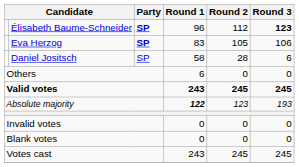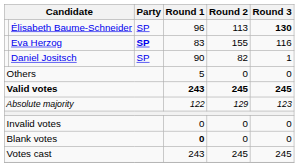(143, 27) bold -> (143, 27) normal
(240, 27) 112 -> (240, 27) 113
(283, 27) 123 -> (283, 27) 130
(240, 43) 105 -> (240, 43) 155
(283, 43) 106 -> (284, 43) 116
(199, 58) 58 -> (199, 58) 90
(243, 58) 28 -> (243, 58) 82
(289, 58) 6 -> (289, 58) 1
(202, 74) 6 -> (202, 74) 5
(197, 104) bold -> (197, 104) normal
(241, 104) 123 -> (241, 104) 129
(284, 104) 193 -> (284, 104) 123
(202, 138) normal -> (202, 138) bold
